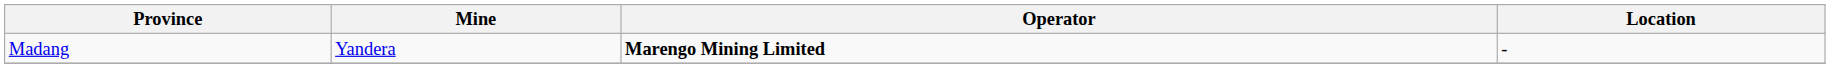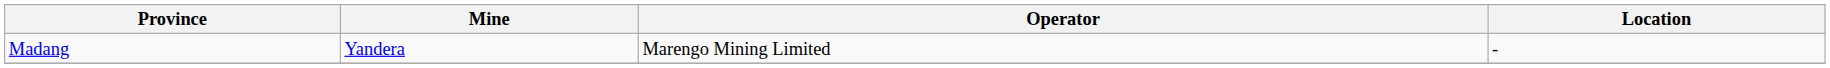(725, 48) bold -> (737, 48) normal
